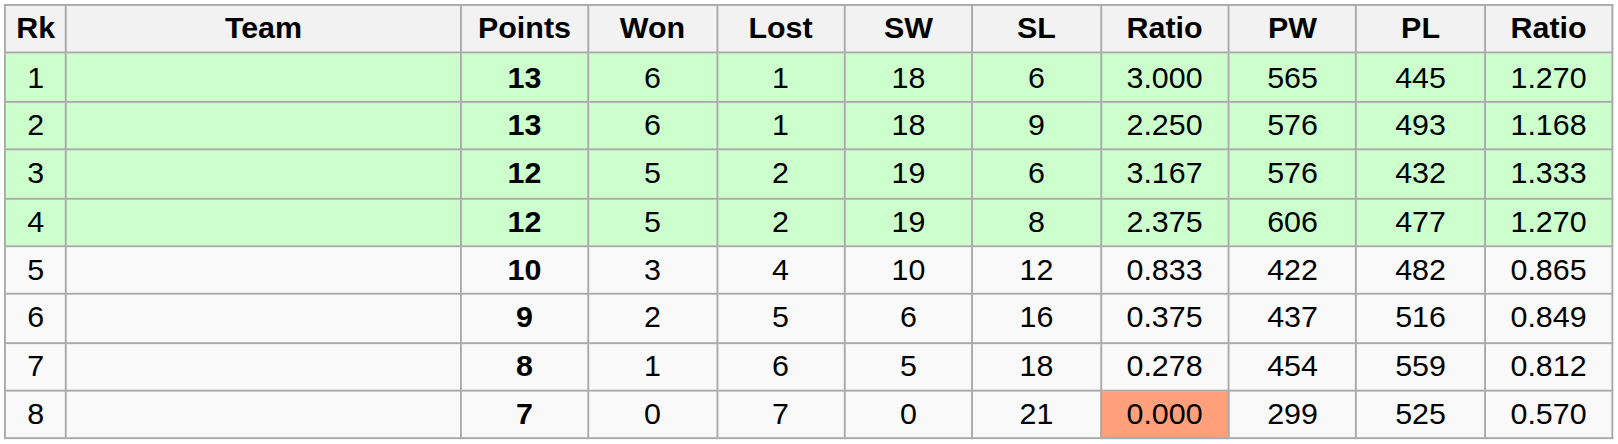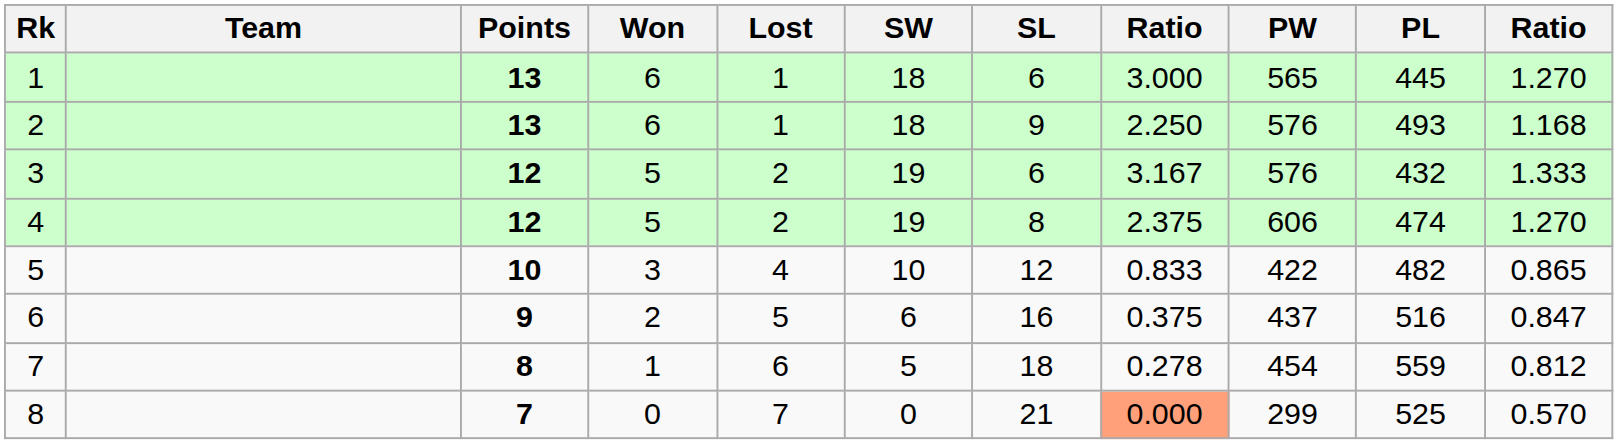(1421, 221) 477 -> (1421, 221) 474
(1549, 317) 0.849 -> (1549, 317) 0.847
